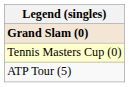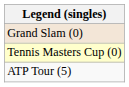(48, 33) bold -> (45, 33) normal
